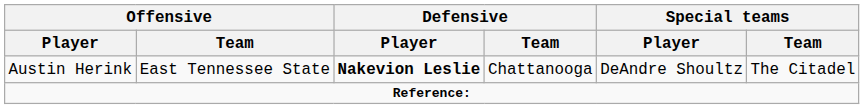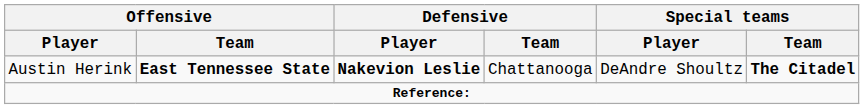(235, 69) normal -> (235, 69) bold
(803, 69) normal -> (803, 69) bold
